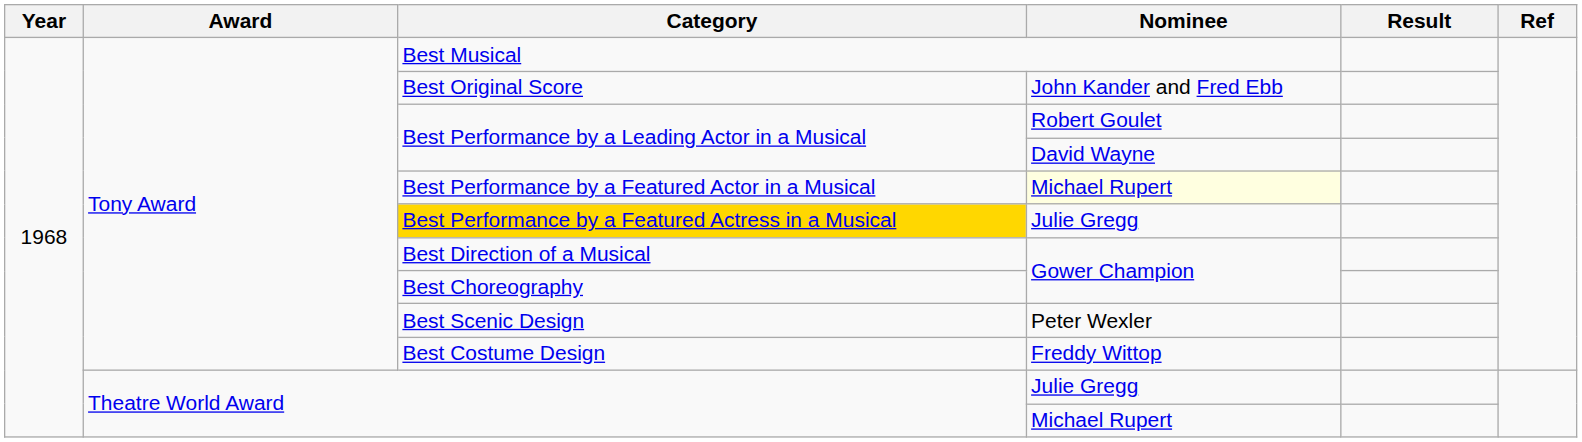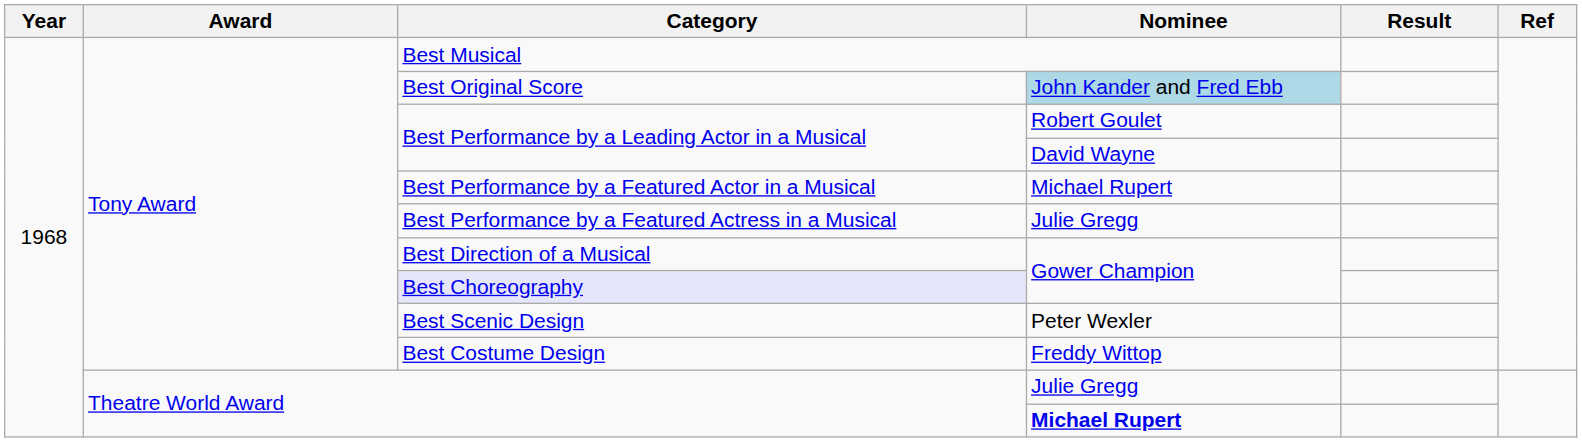(1157, 87) no background -> (1157, 87) lightblue background
(1102, 187) lightyellow background -> (1102, 187) no background
(649, 220) gold background -> (649, 220) no background
(493, 287) no background -> (493, 287) lavender background
(1102, 420) normal -> (1106, 420) bold
